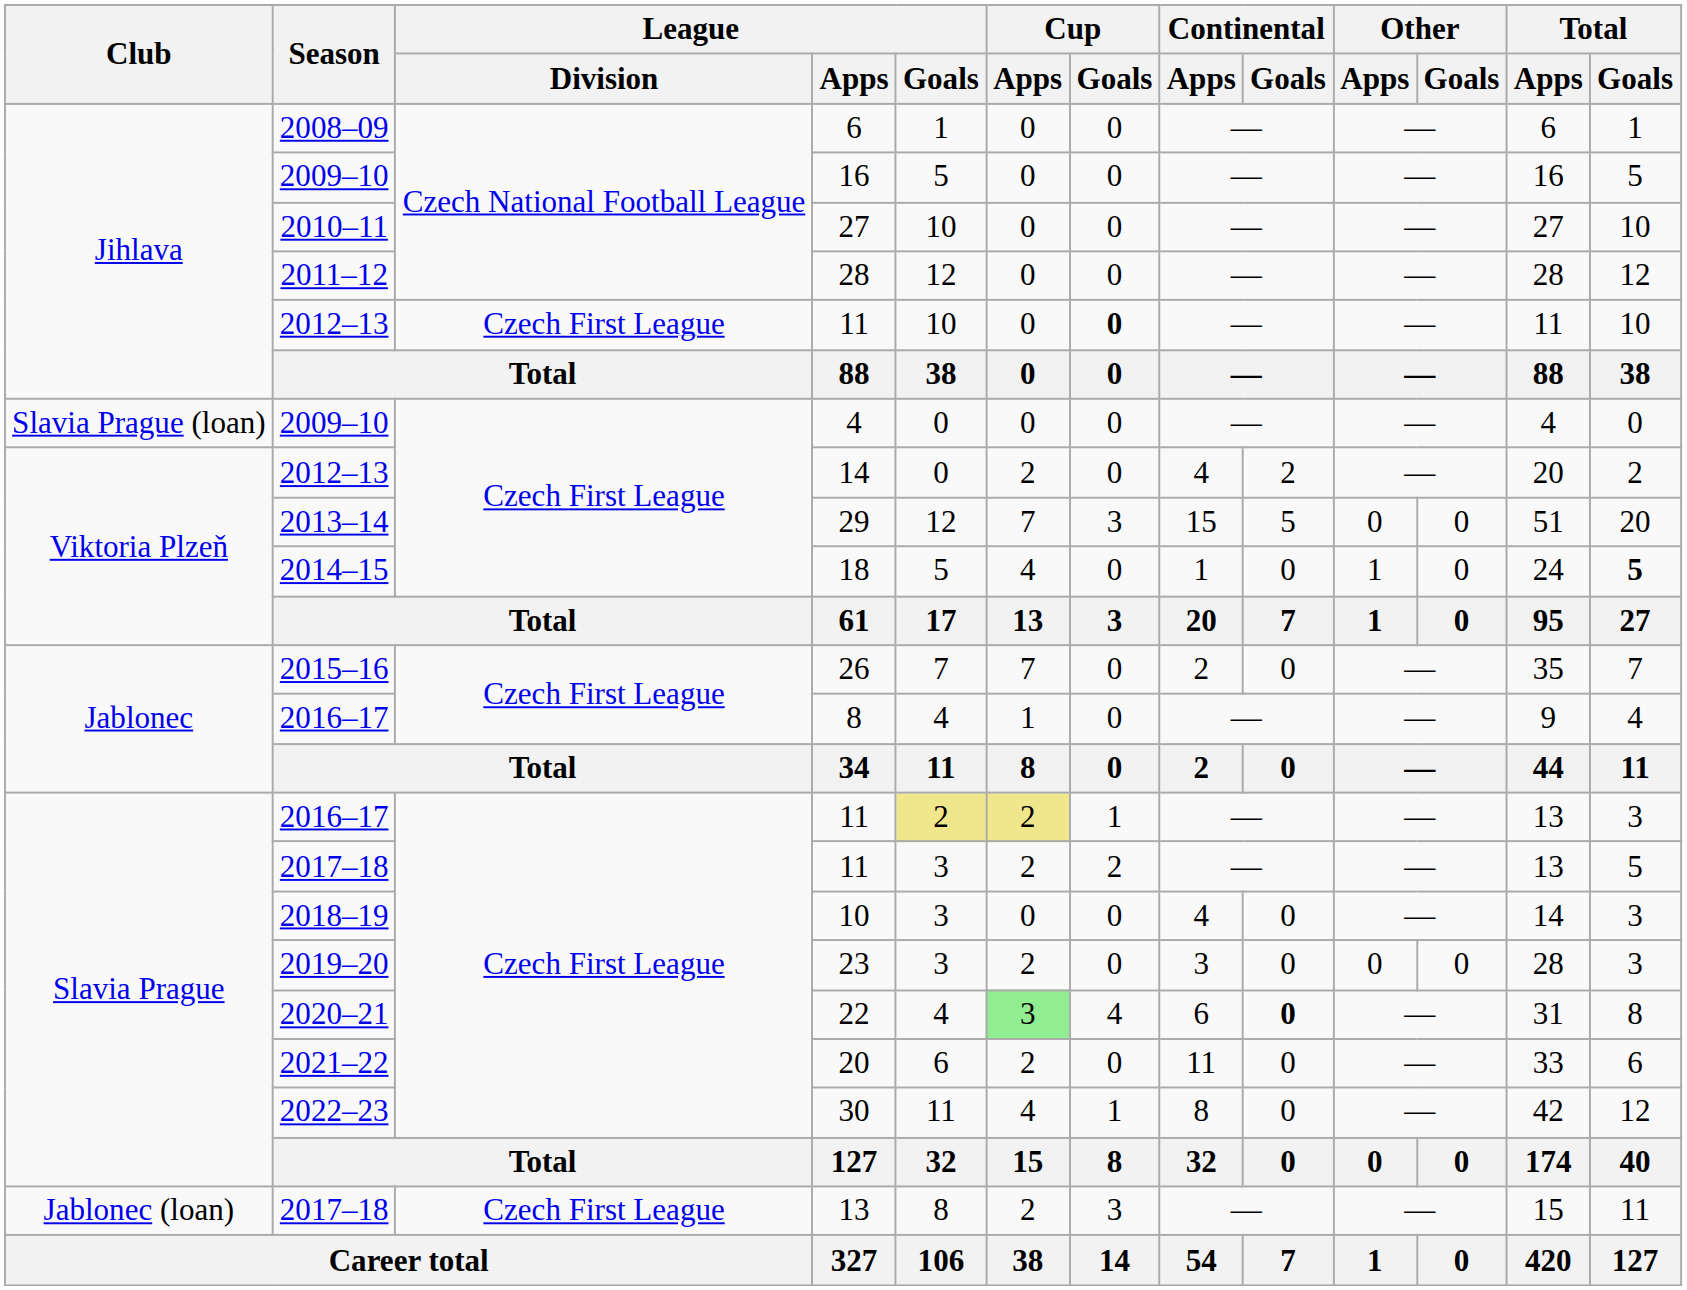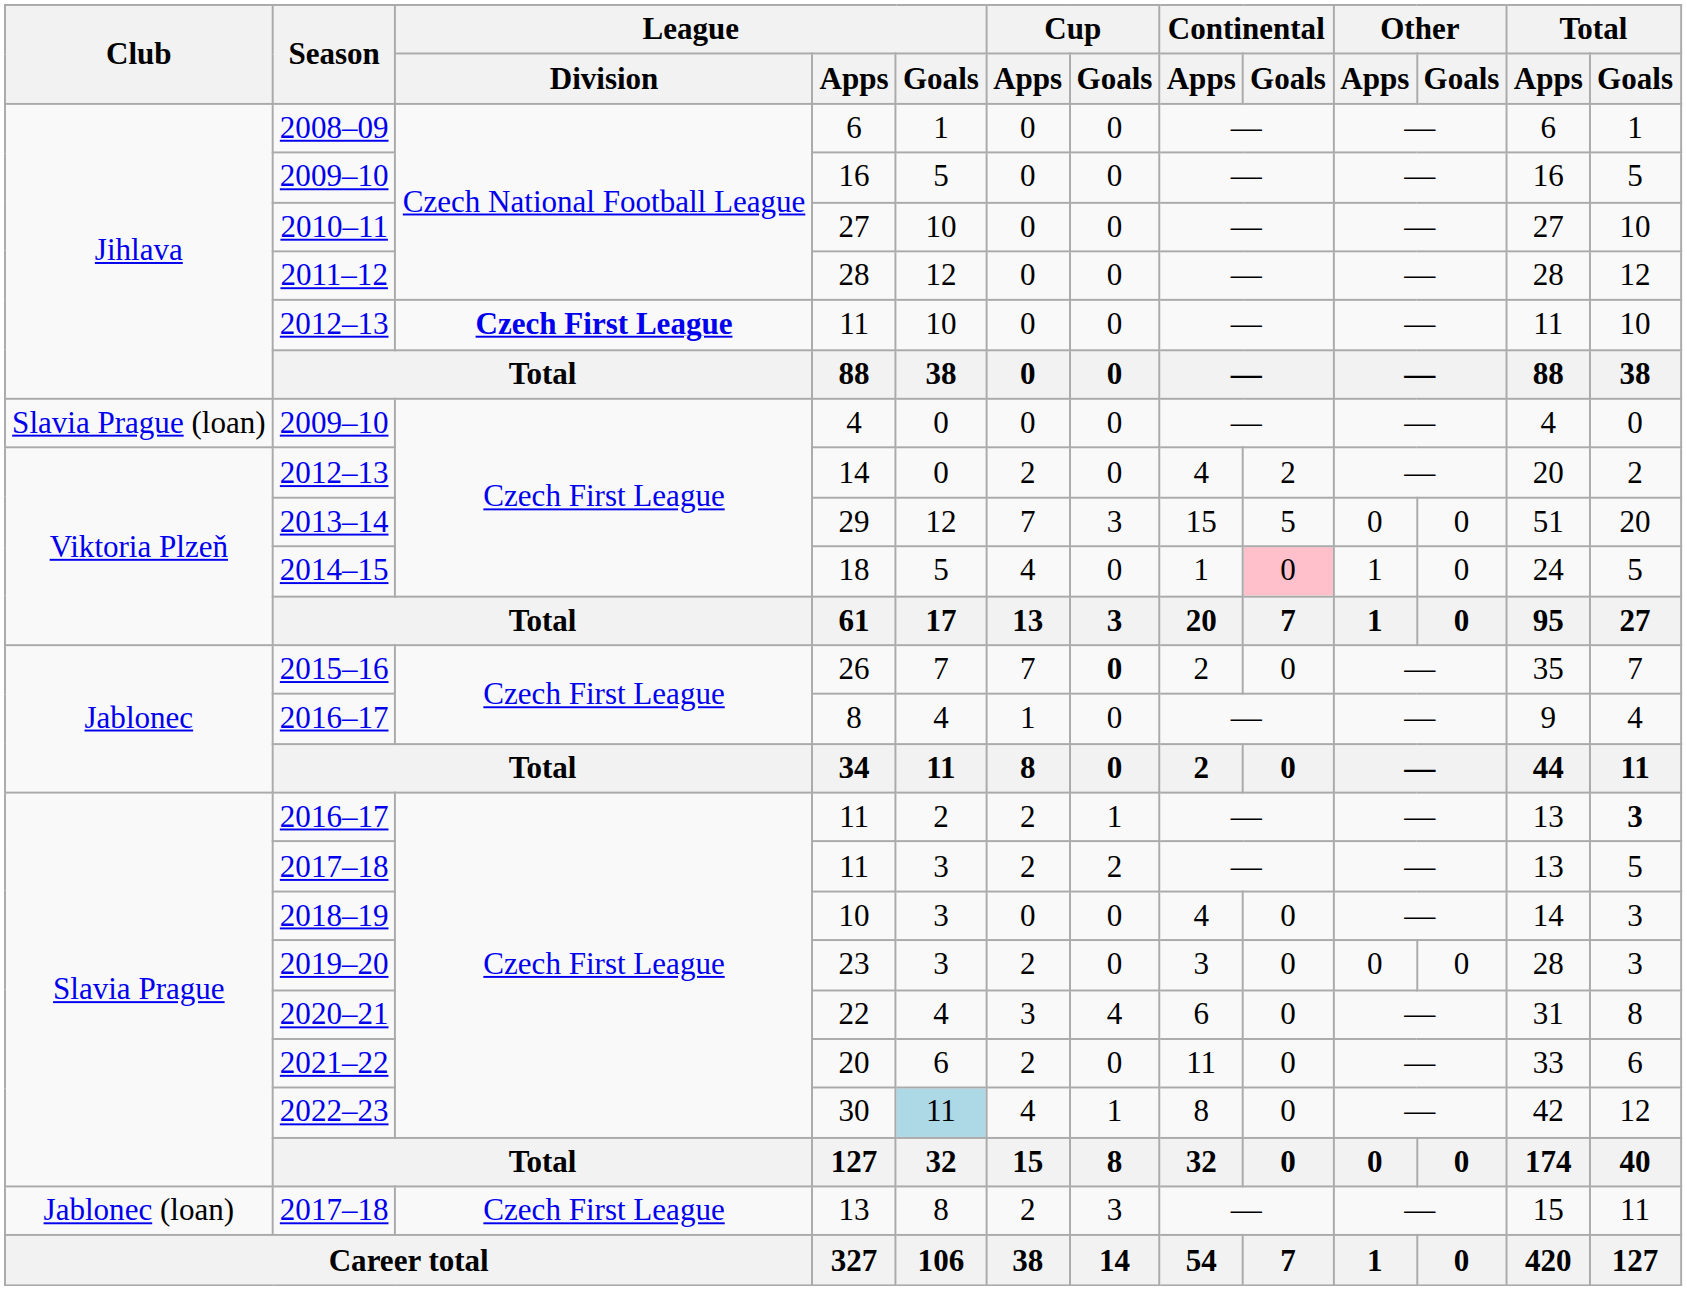(604, 324) normal -> (604, 324) bold
(1114, 324) bold -> (1114, 324) normal
(1288, 570) no background -> (1288, 570) pink background
(1635, 570) bold -> (1635, 570) normal
(1114, 669) normal -> (1114, 669) bold
(941, 816) khaki background -> (941, 816) no background
(1028, 816) khaki background -> (1028, 816) no background
(1635, 816) normal -> (1635, 816) bold
(1028, 1013) lightgreen background -> (1028, 1013) no background
(1288, 1013) bold -> (1288, 1013) normal
(941, 1112) no background -> (941, 1112) lightblue background
